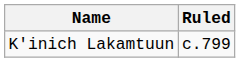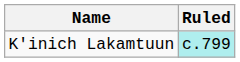(206, 44) no background -> (206, 44) paleturquoise background
